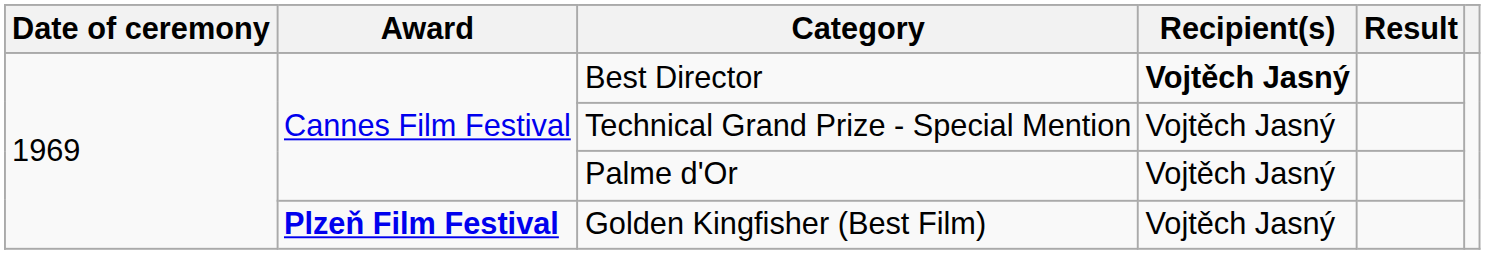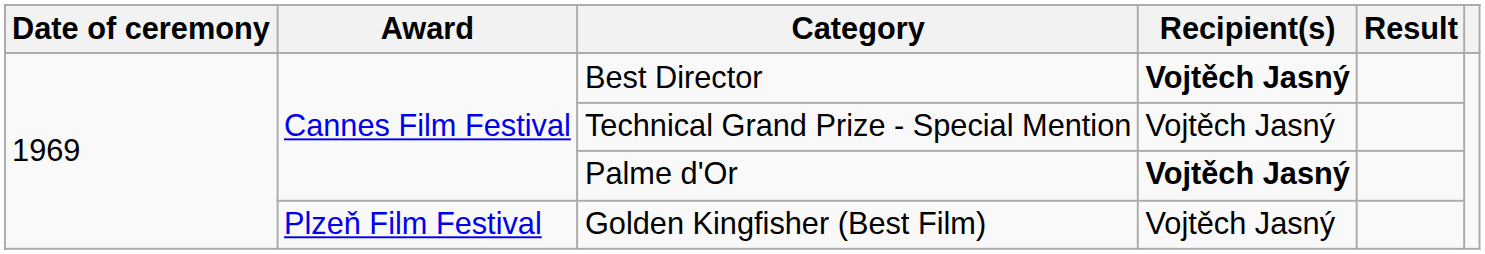(1240, 175) normal -> (1248, 175) bold
(421, 223) bold -> (413, 223) normal
